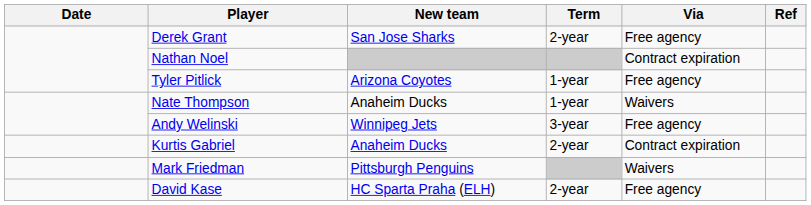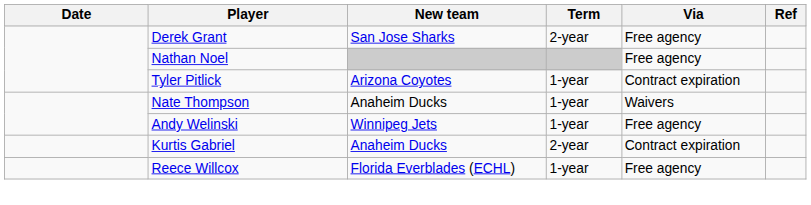(682, 59) Contract expiration -> (663, 59) Free agency
(663, 80) Free agency -> (682, 80) Contract expiration
(569, 124) 3-year -> (569, 124) 1-year
+ row: (195, 168)
- row: (198, 168)
- row: (187, 189)
